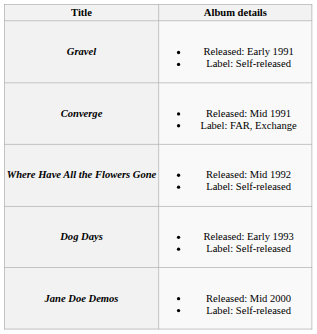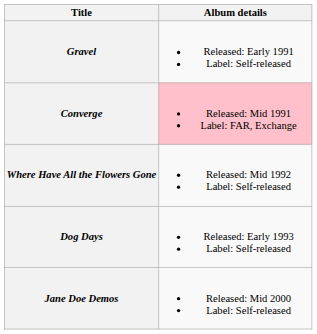(235, 119) no background -> (235, 119) pink background
